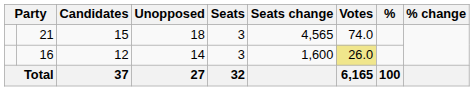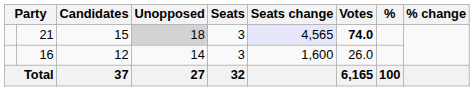(198, 34) no background -> (198, 34) lightgrey background
(317, 34) no background -> (317, 34) lavender background
(361, 34) normal -> (361, 34) bold
(361, 55) khaki background -> (361, 55) no background
